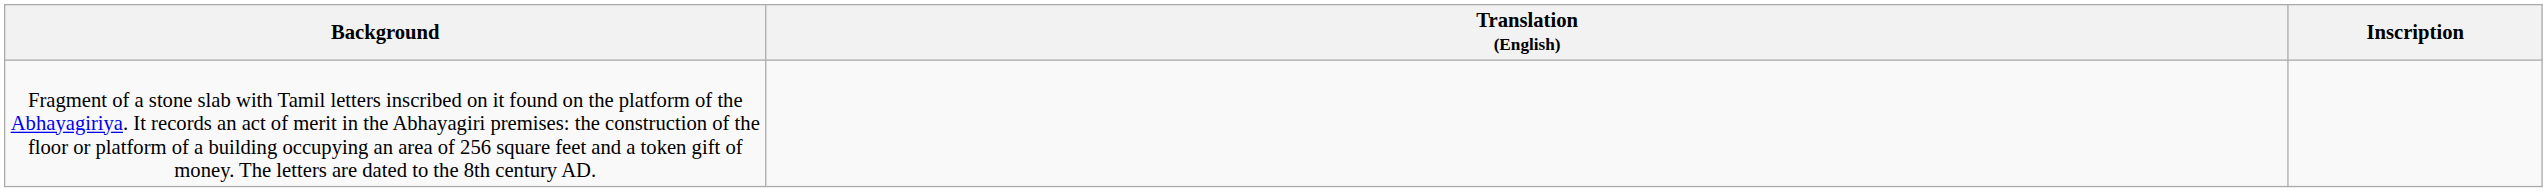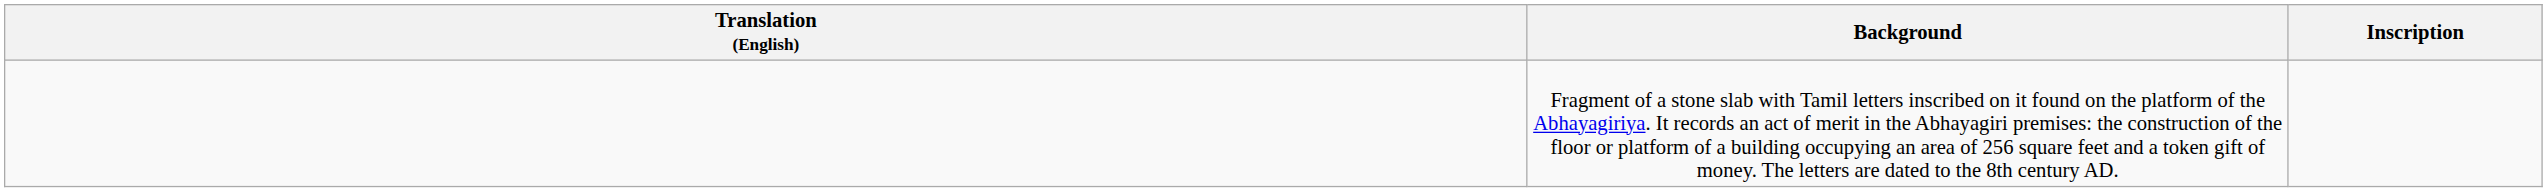columns swapped: (385, 32) <-> (1527, 32)
